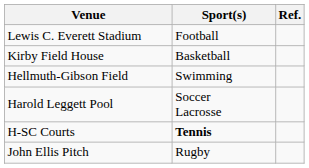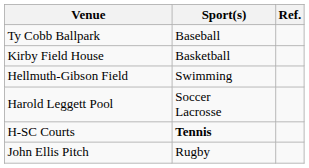- row: (74, 35)
+ row: (54, 35)
